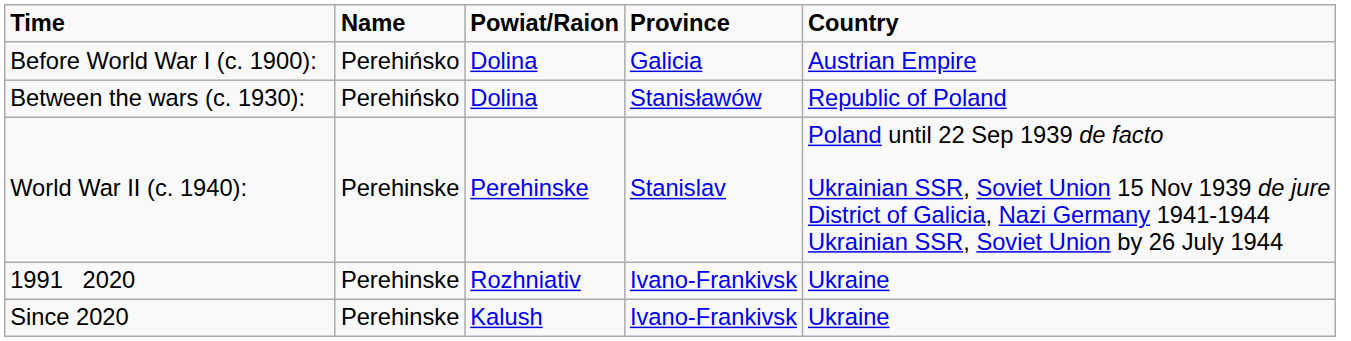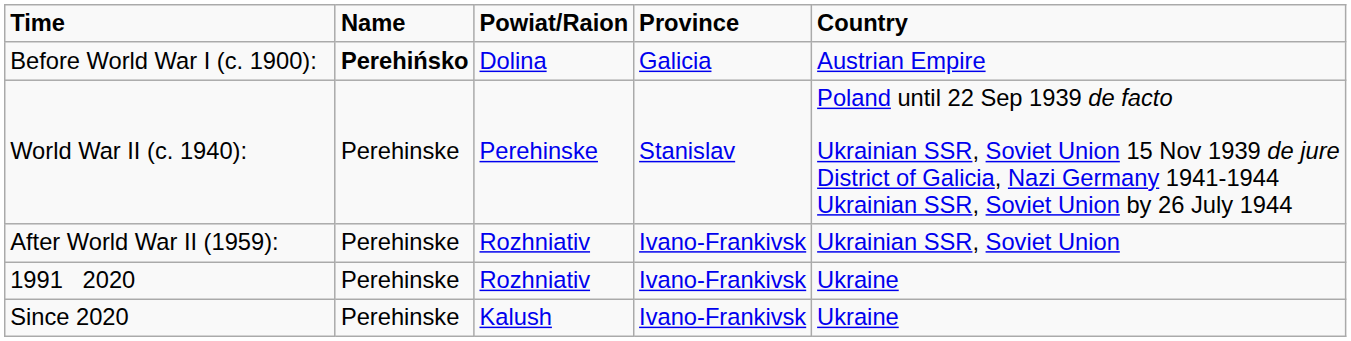(400, 60) normal -> (405, 60) bold
- row: (164, 98)
+ row: (151, 242)
